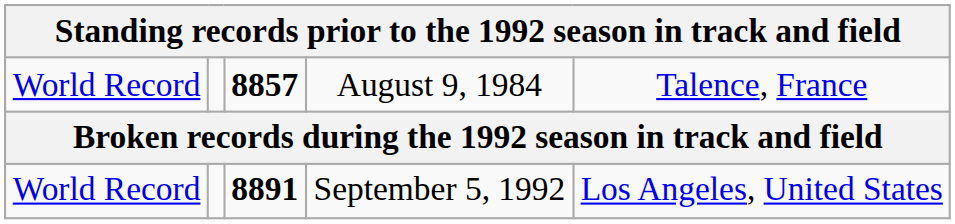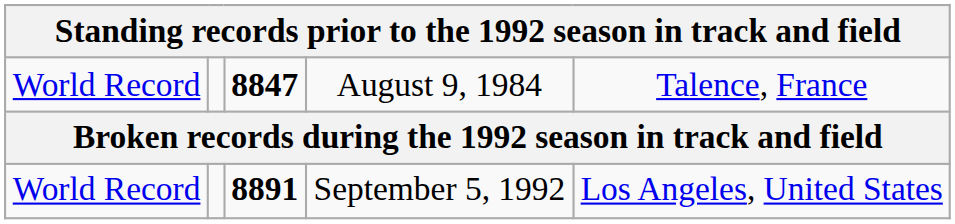(265, 84) 8857 -> (265, 84) 8847
